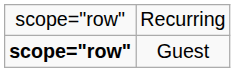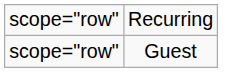(70, 51) bold -> (64, 51) normal
